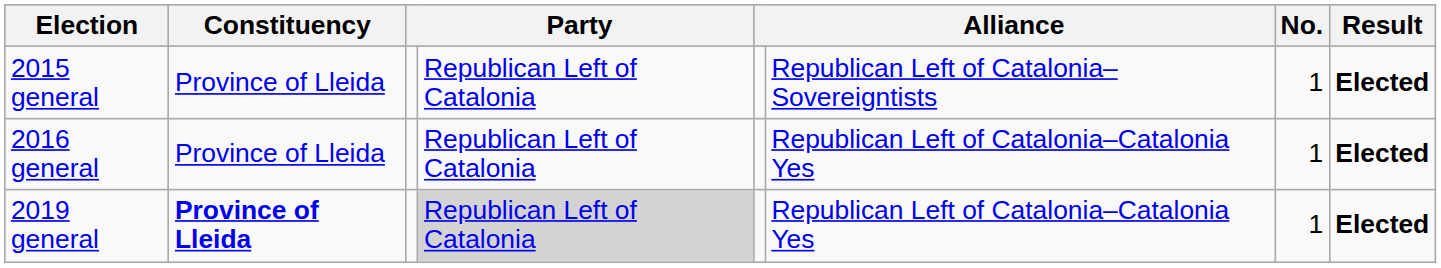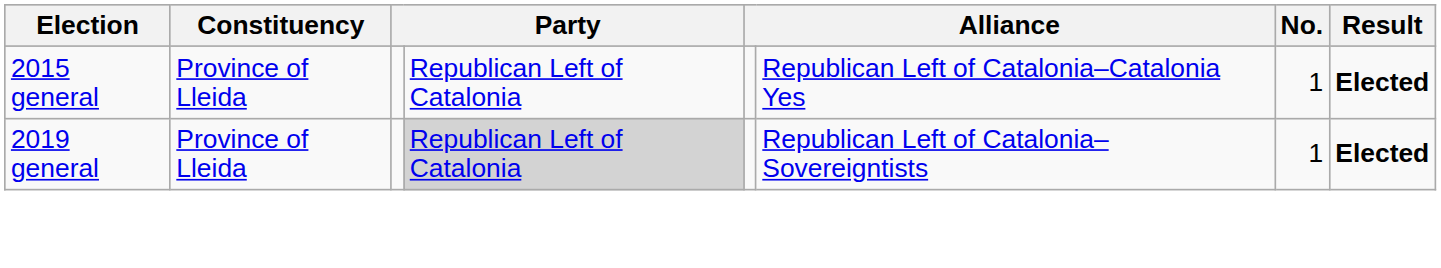(945, 82) Republican Left of Catalonia–Sovereigntists -> (991, 82) Republican Left of Catalonia–Catalonia Yes
- row: (55, 153)
(247, 225) bold -> (242, 153) normal
(1000, 225) Republican Left of Catalonia–Catalonia Yes -> (935, 153) Republican Left of Catalonia–Sovereigntists
